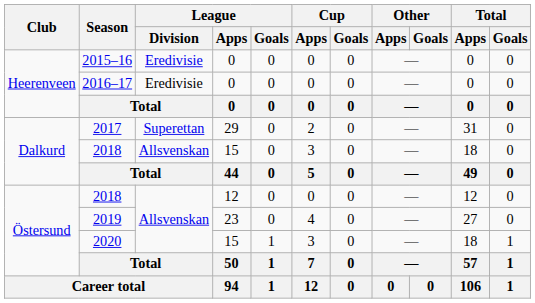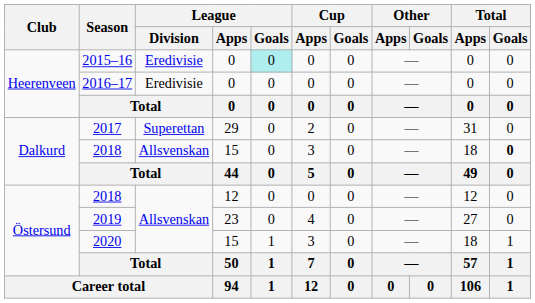(271, 60) no background -> (271, 60) paleturquoise background
(510, 151) normal -> (510, 151) bold
